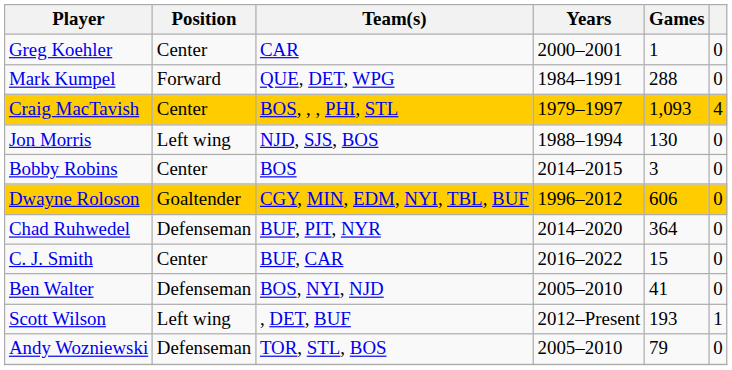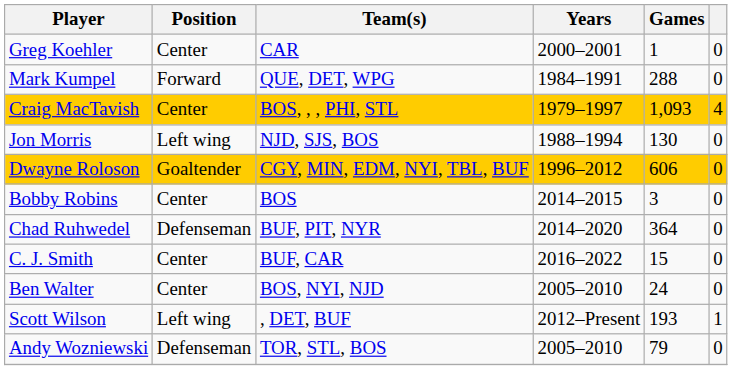rows swapped: (63, 169) <-> (74, 199)
(204, 288) Defenseman -> (182, 288) Center
(658, 288) 41 -> (658, 288) 24
